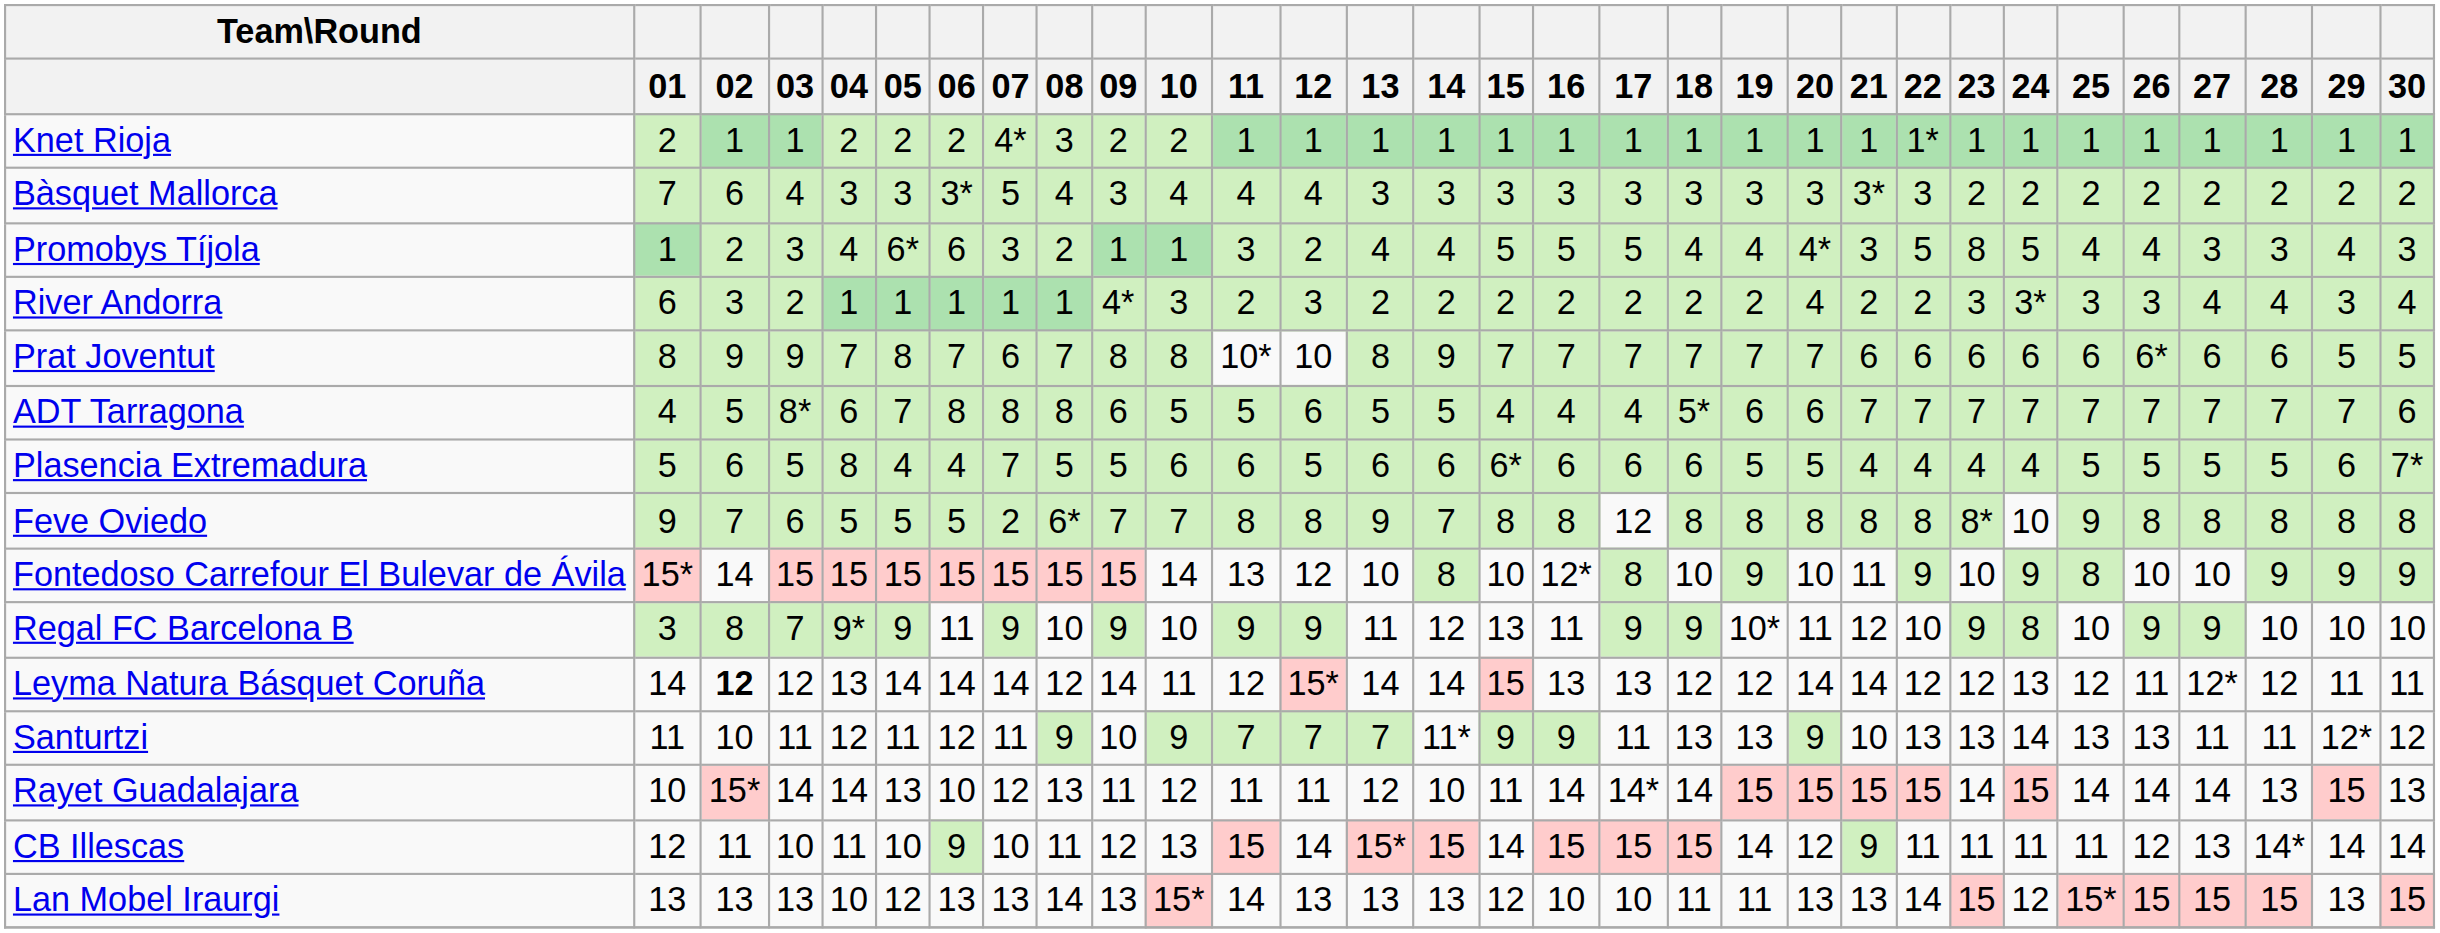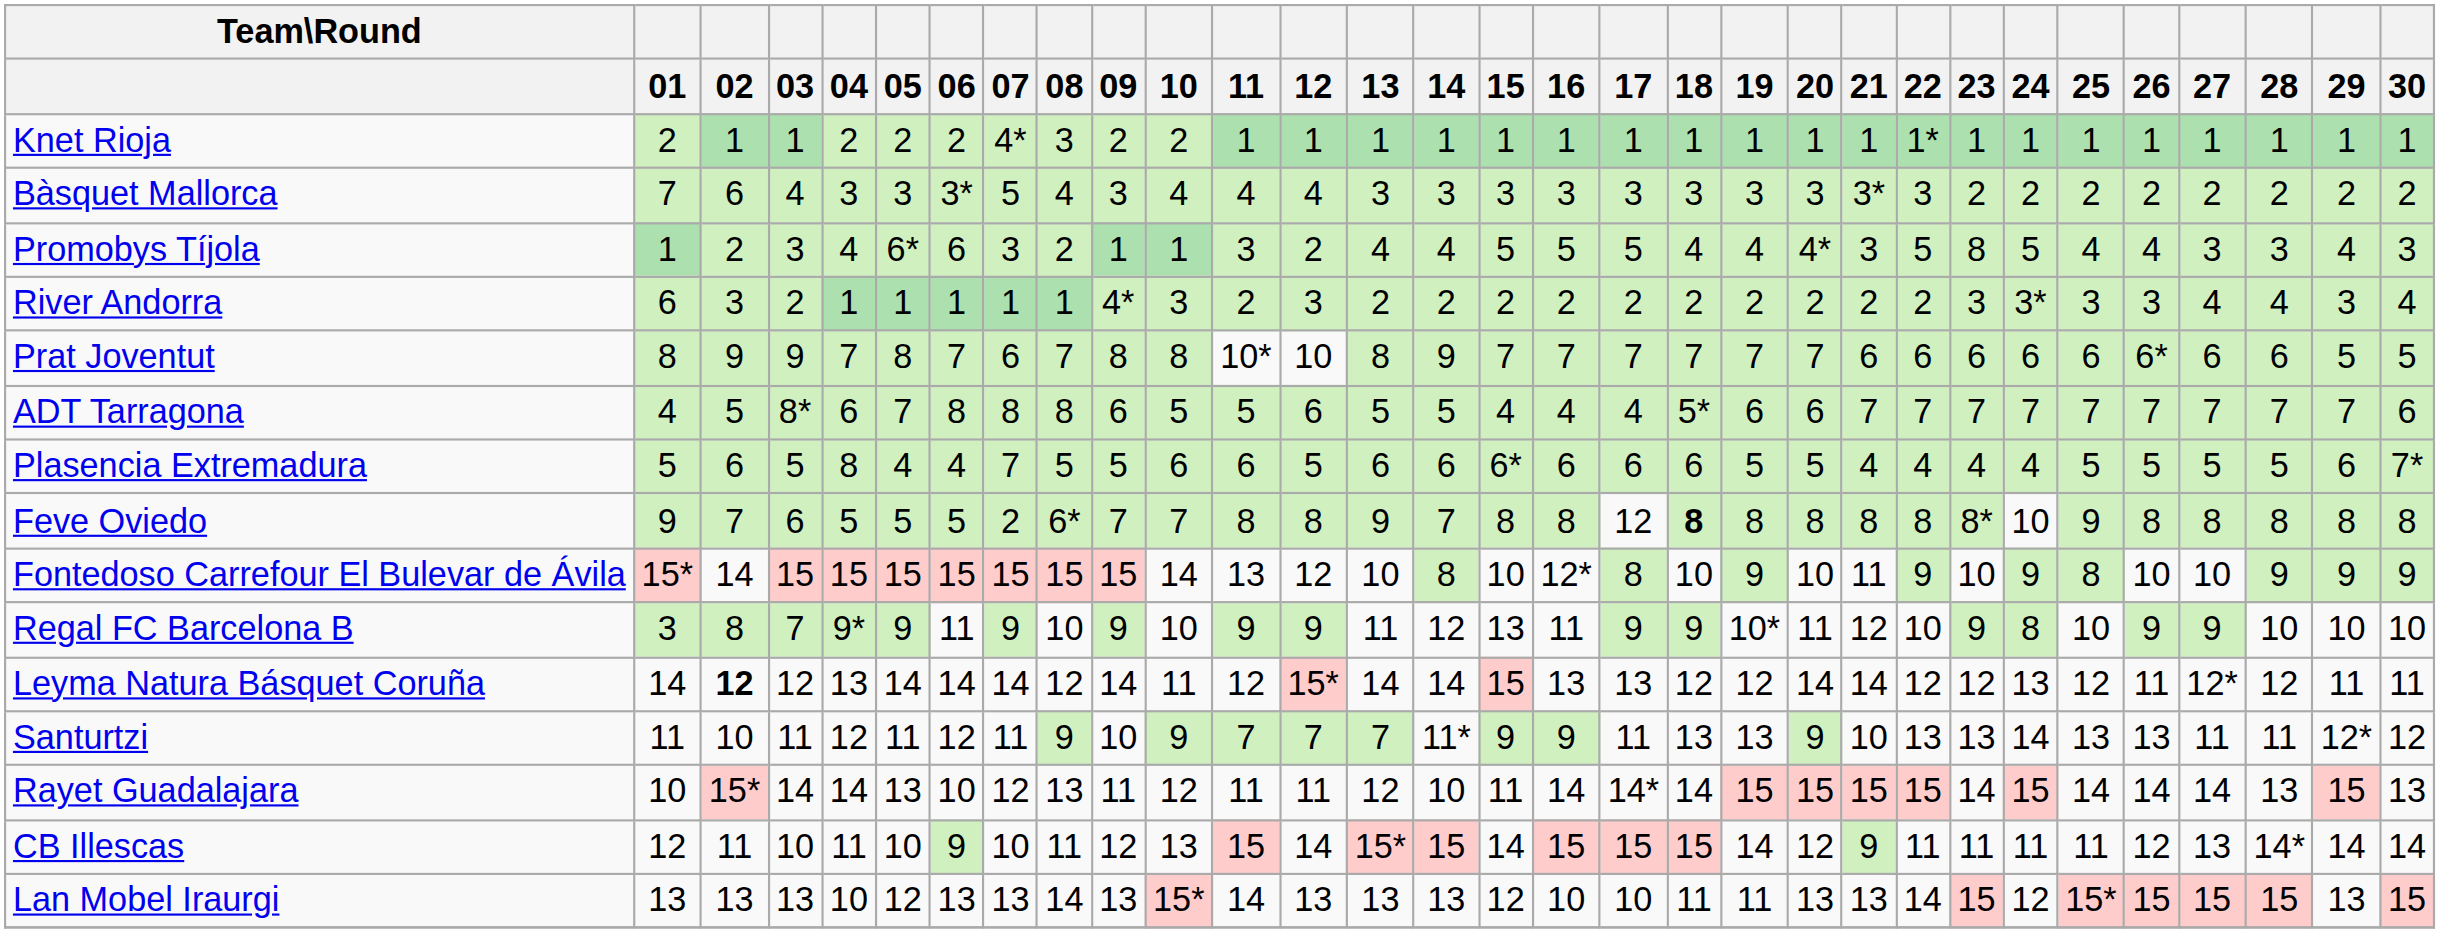(1815, 303) 4 -> (1815, 303) 2
(1694, 520) normal -> (1694, 520) bold
